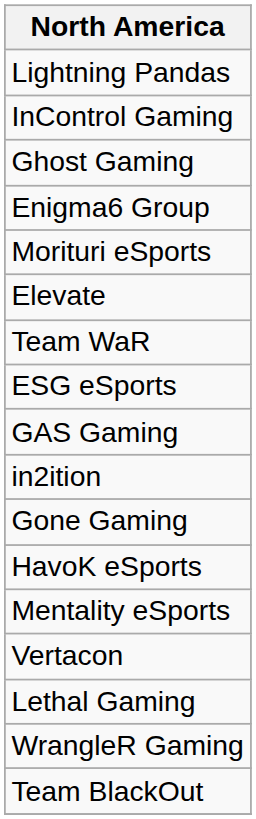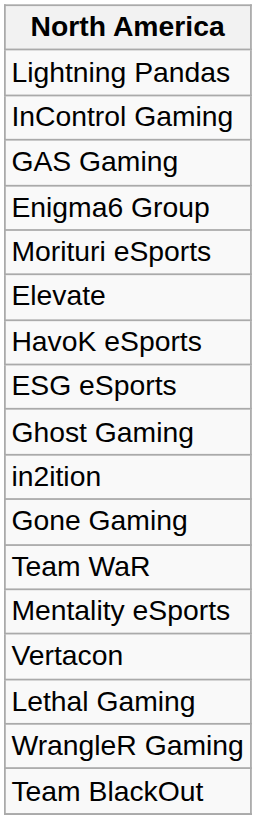(103, 162) Ghost Gaming -> (95, 162) GAS Gaming
(81, 341) Team WaR -> (107, 341) HavoK eSports
(95, 431) GAS Gaming -> (103, 431) Ghost Gaming
(107, 566) HavoK eSports -> (81, 566) Team WaR
